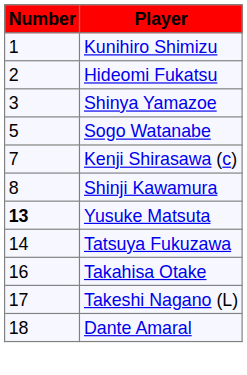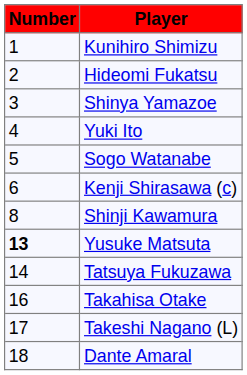+ row: (113, 131)
(14, 159) 7 -> (14, 187) 6
